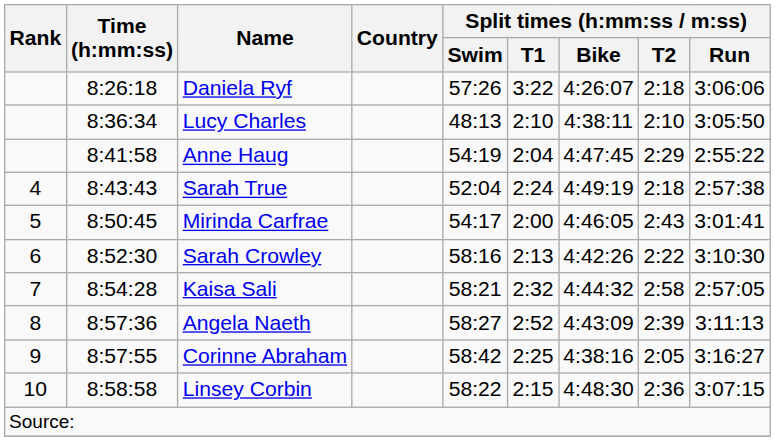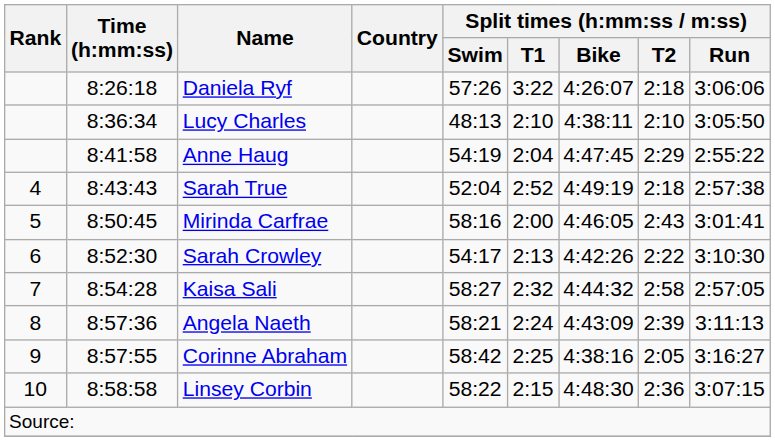(533, 188) 2:24 -> (533, 188) 2:52
(475, 222) 54:17 -> (475, 222) 58:16
(475, 255) 58:16 -> (475, 255) 54:17
(475, 289) 58:21 -> (475, 289) 58:27
(475, 322) 58:27 -> (475, 322) 58:21
(533, 322) 2:52 -> (533, 322) 2:24
